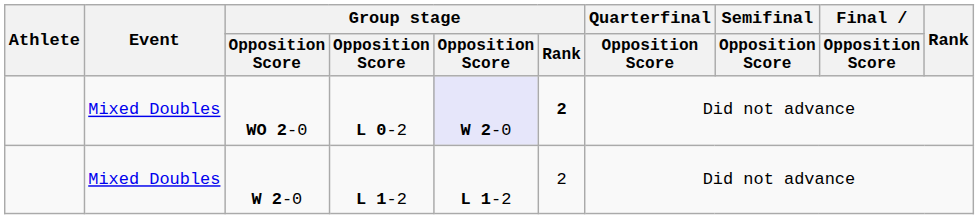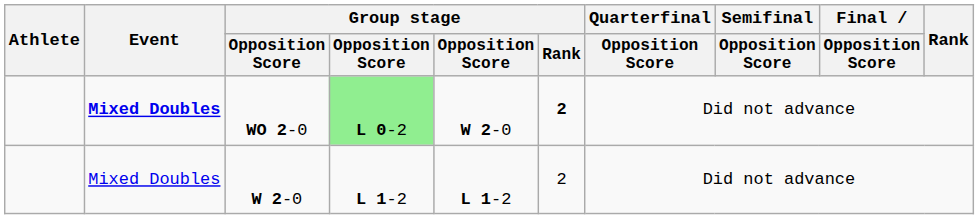(154, 110) normal -> (154, 110) bold
(381, 130) no background -> (381, 130) lightgreen background
(486, 130) lavender background -> (486, 130) no background
